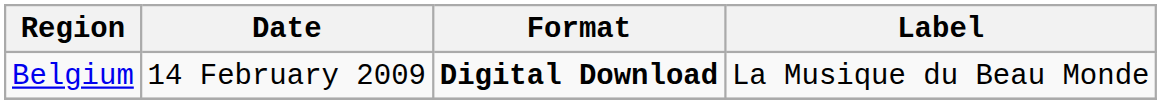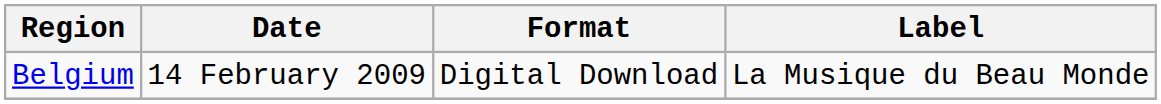(579, 76) bold -> (579, 76) normal
